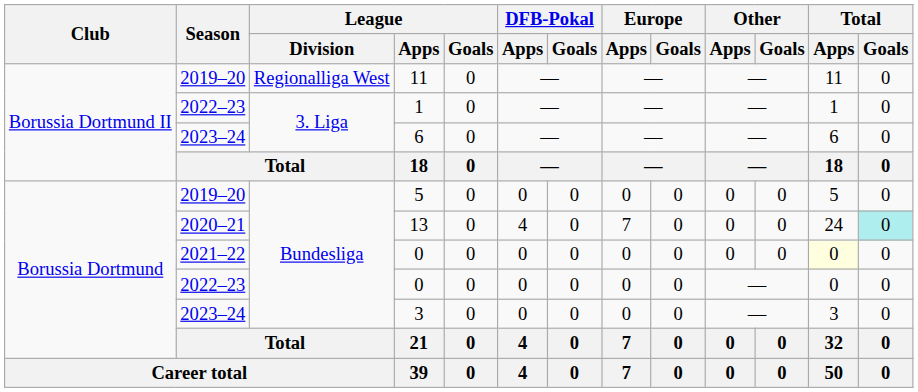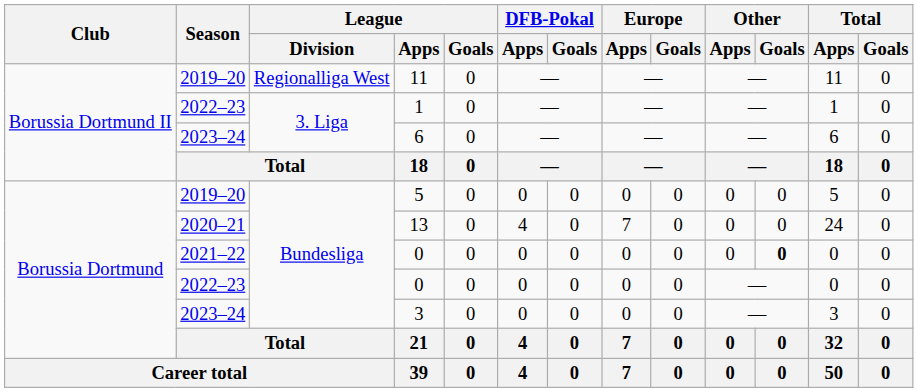(886, 225) paleturquoise background -> (886, 225) no background
(782, 254) normal -> (782, 254) bold
(834, 254) lightyellow background -> (834, 254) no background
